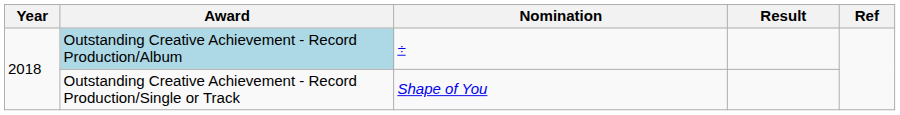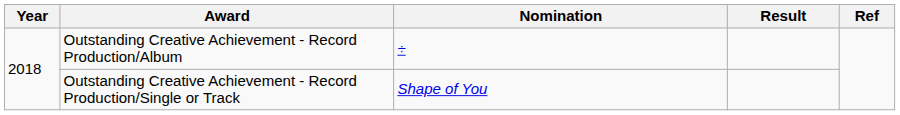(210, 48) lightblue background -> (210, 48) no background
